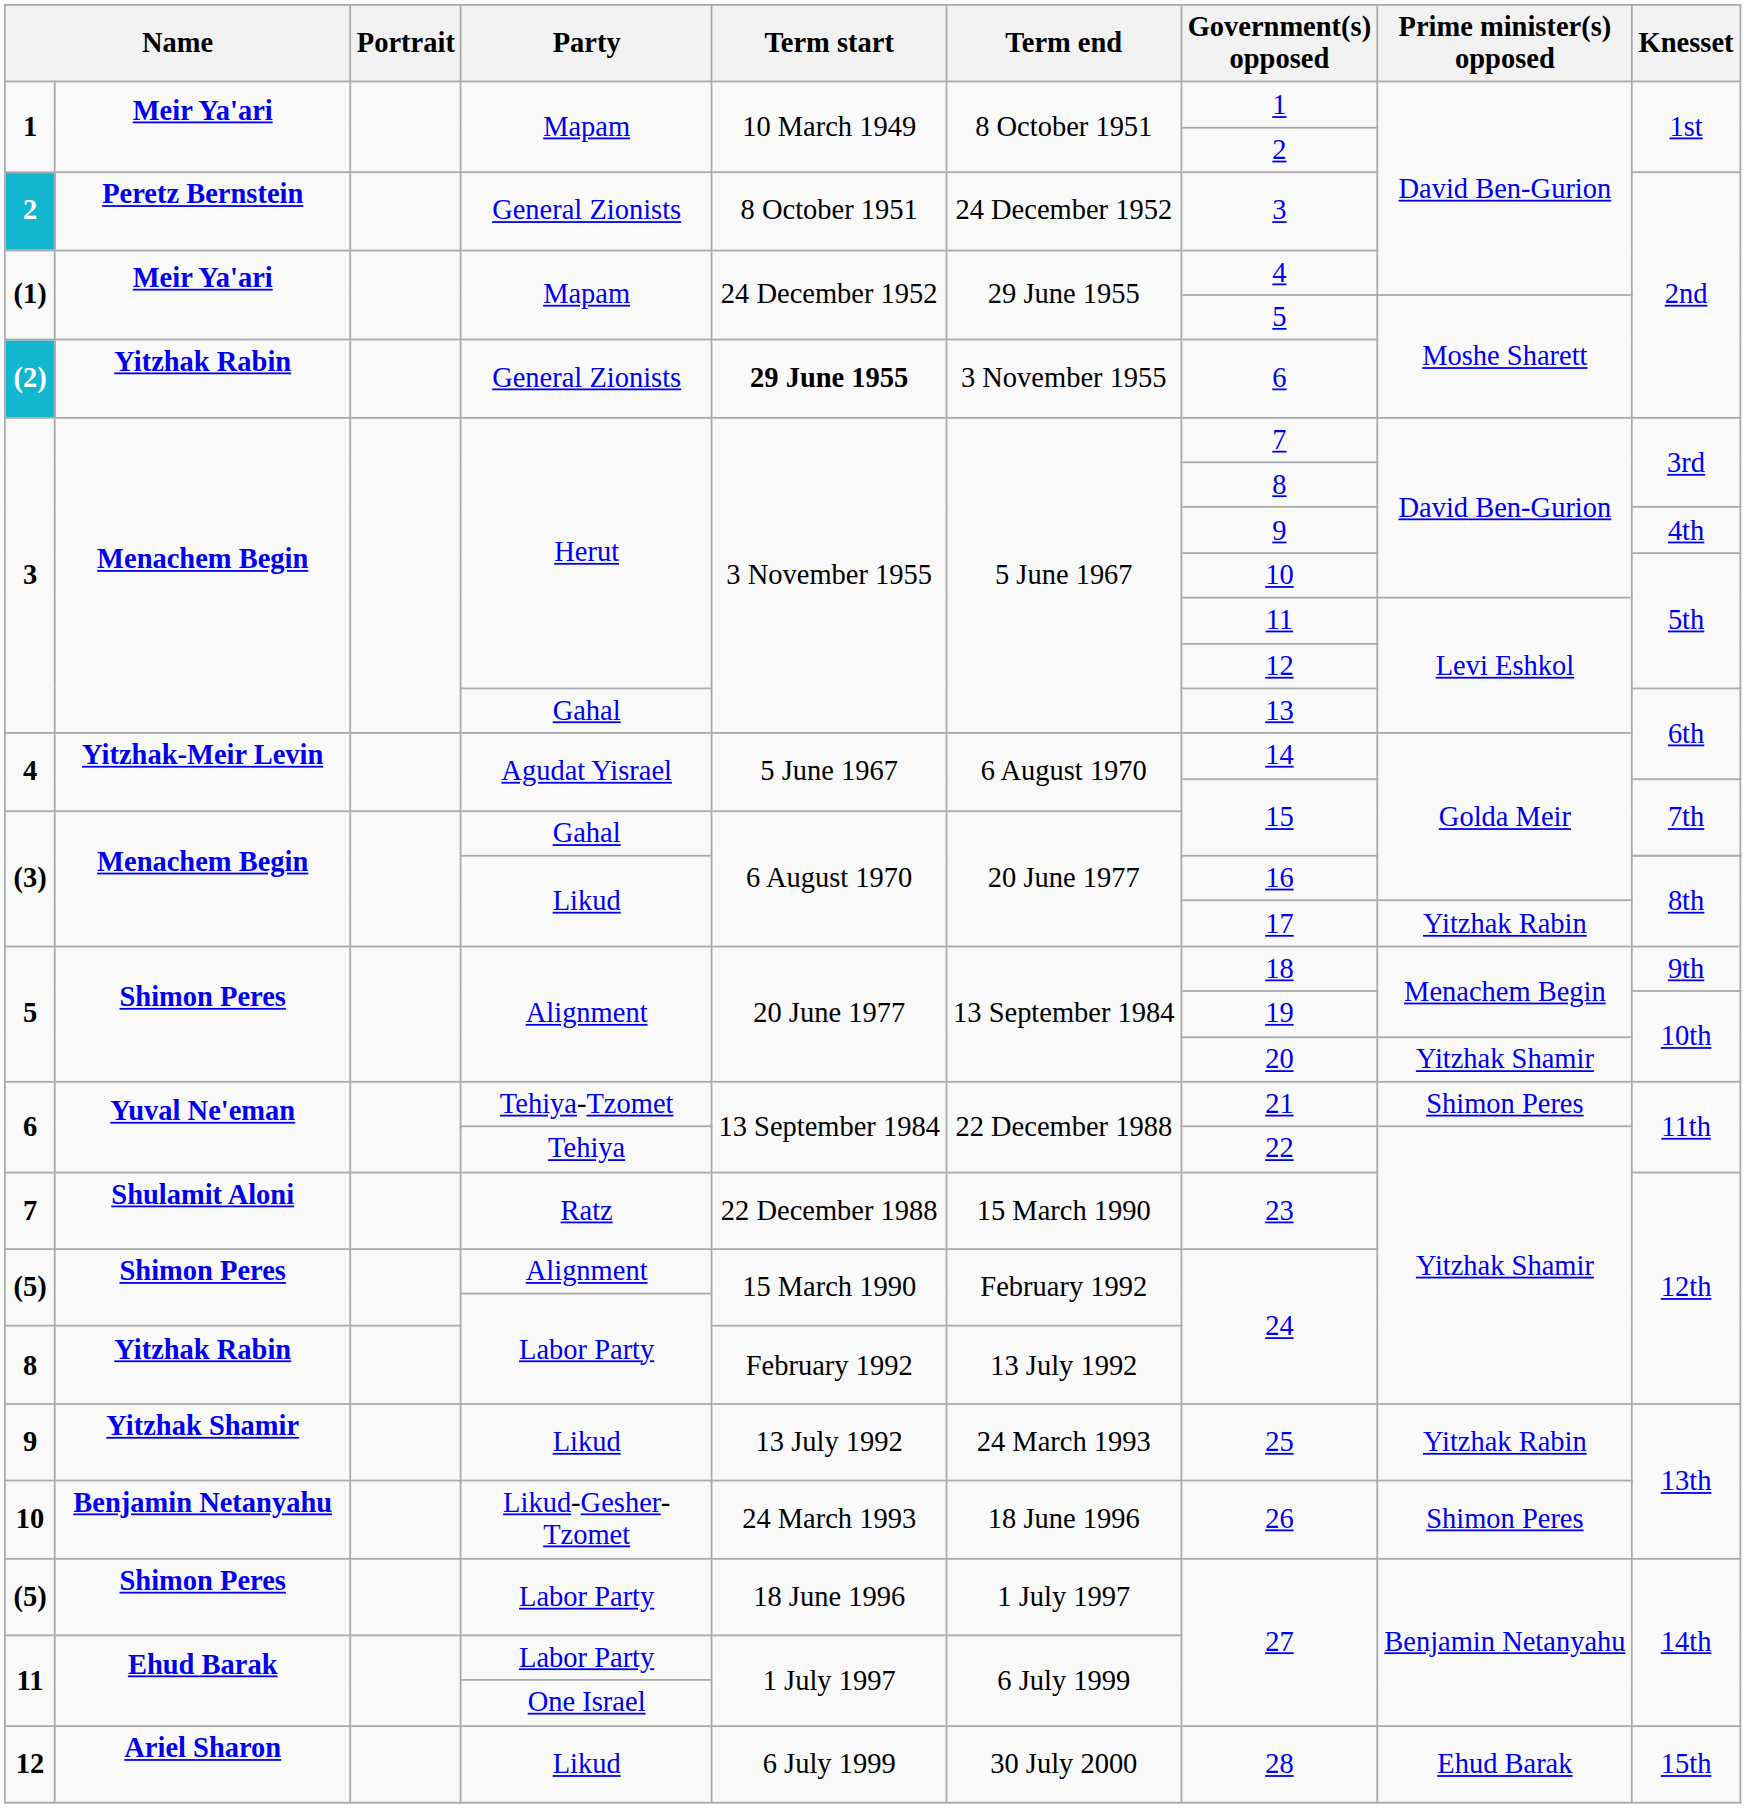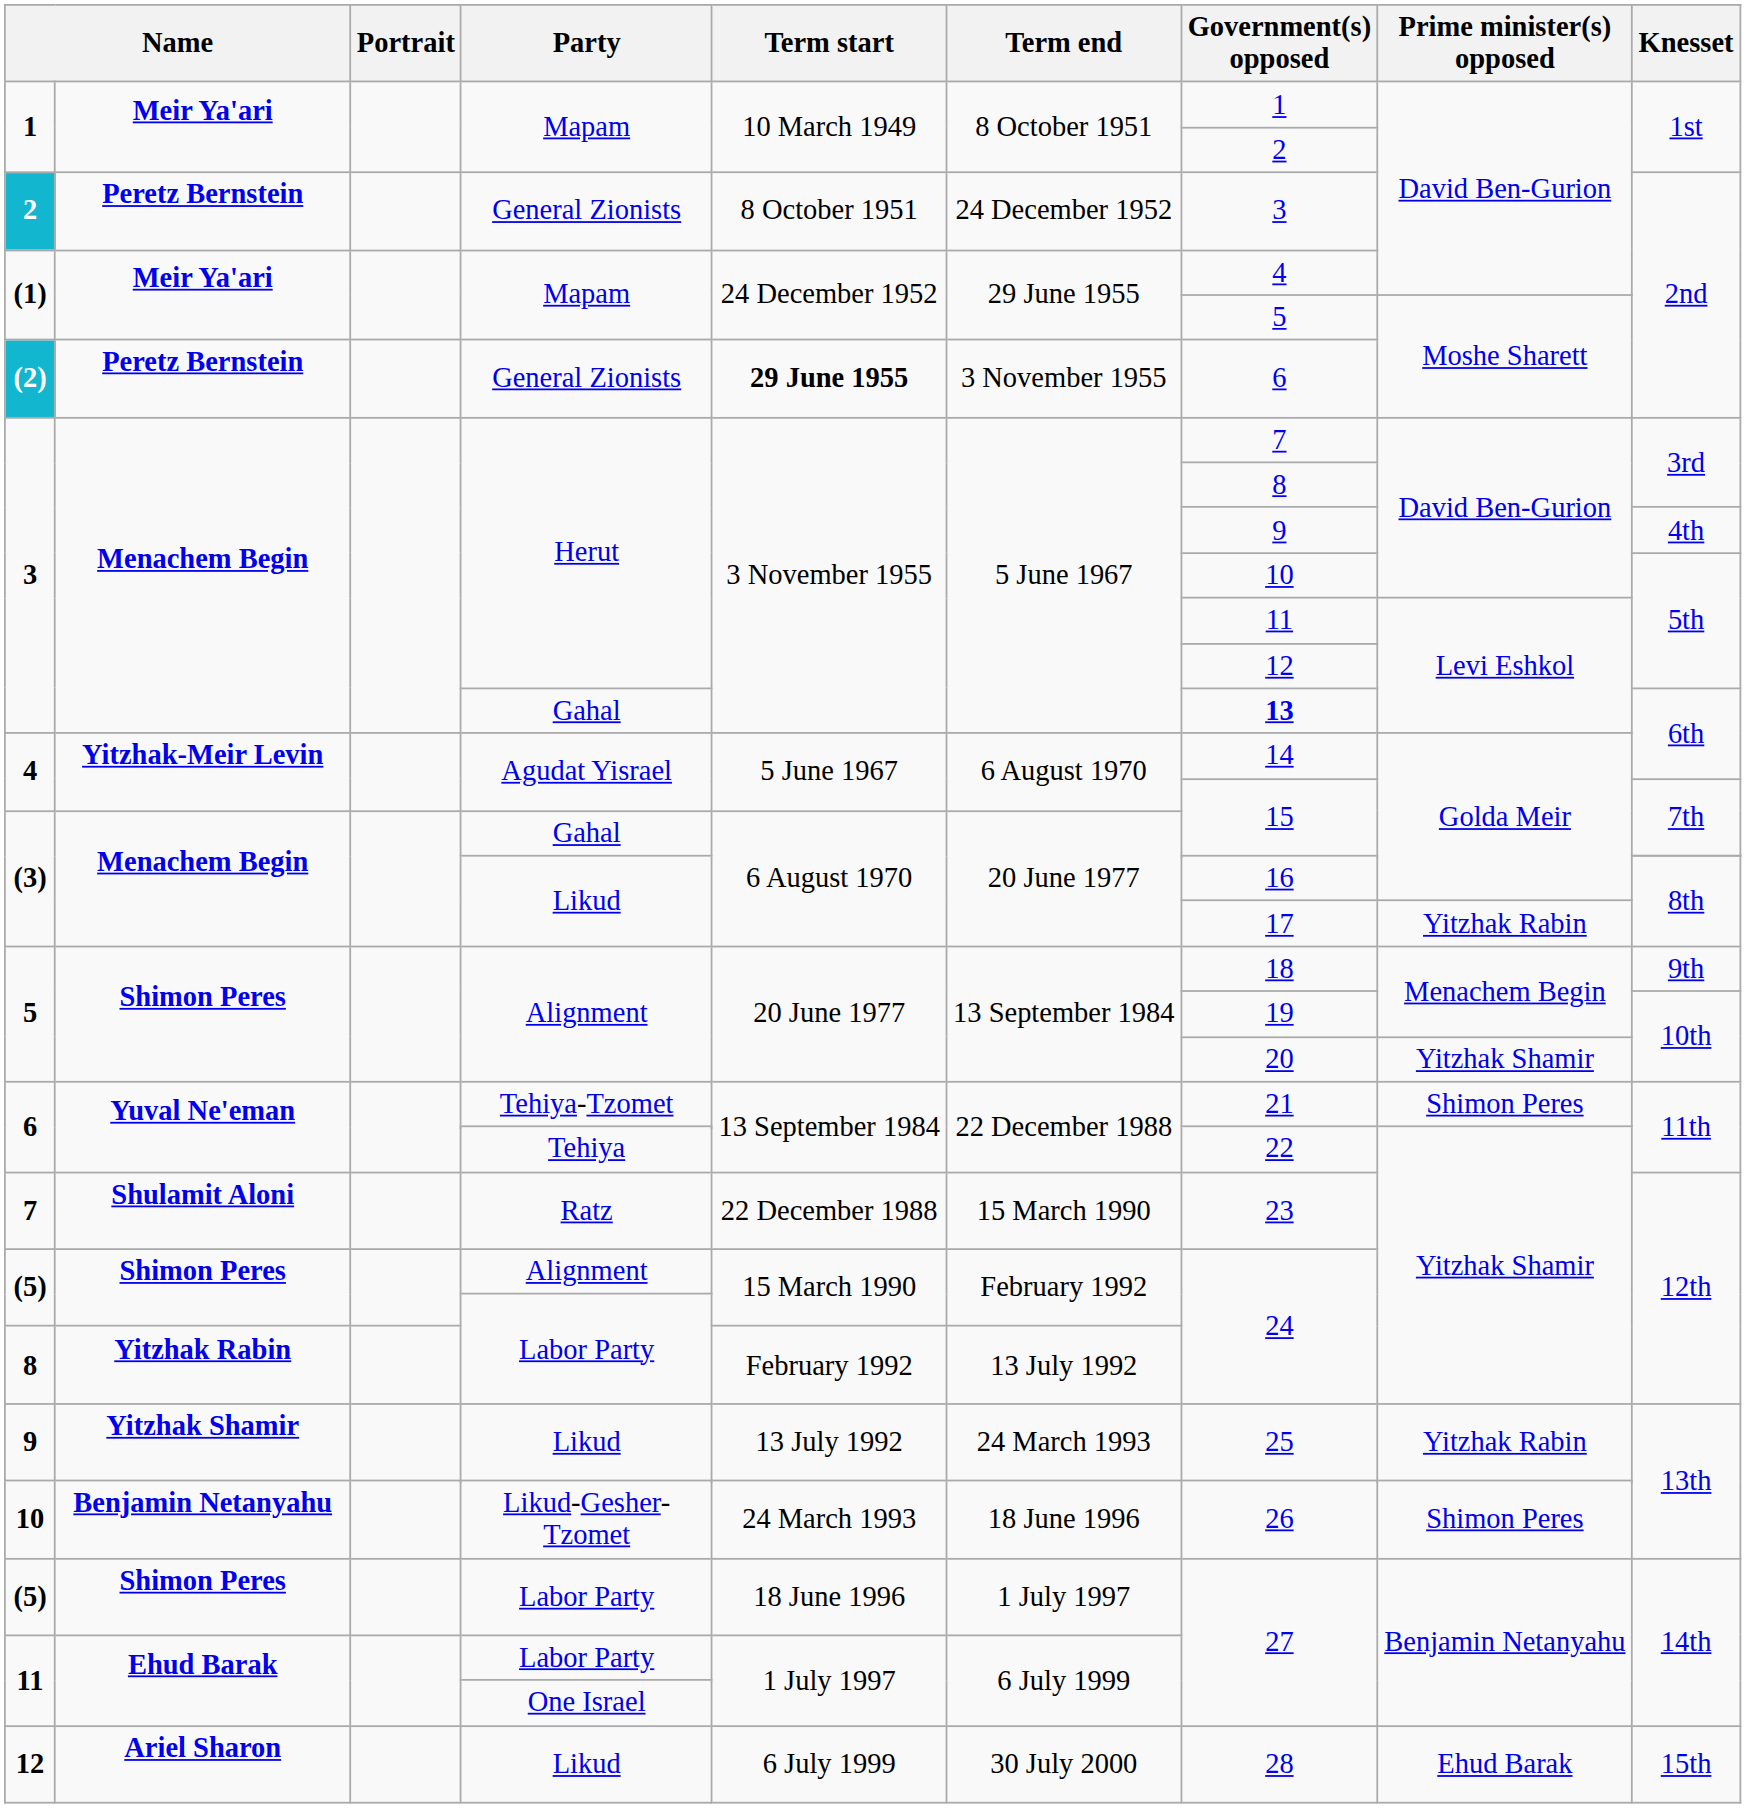(203, 362) Yitzhak Rabin -> (203, 362) Peretz Bernstein
(1279, 710) normal -> (1279, 710) bold
